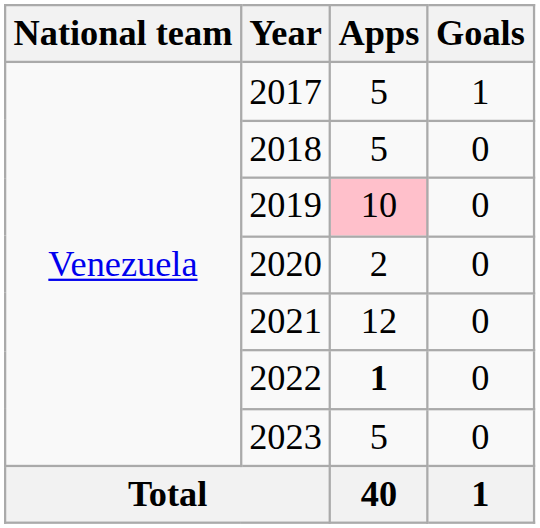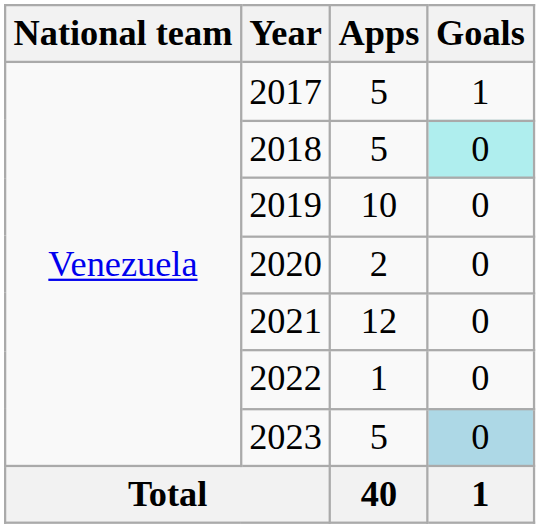(480, 148) no background -> (480, 148) paleturquoise background
(379, 206) pink background -> (379, 206) no background
(379, 378) bold -> (379, 378) normal
(480, 436) no background -> (480, 436) lightblue background
